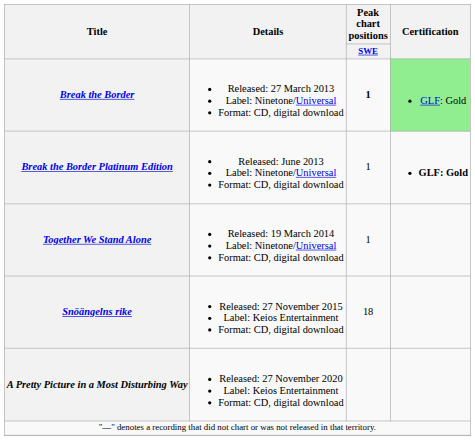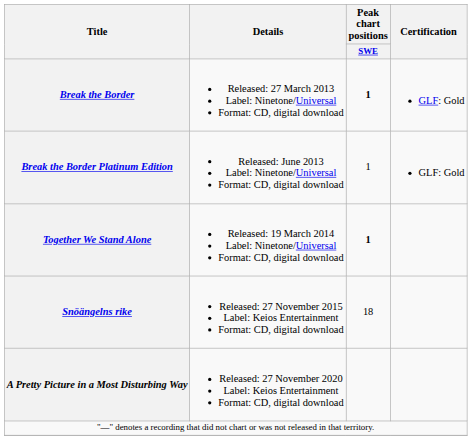(430, 101) lightgreen background -> (429, 101) no background
(430, 173) bold -> (429, 173) normal
(368, 239) normal -> (368, 239) bold
